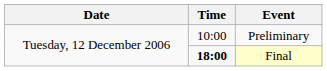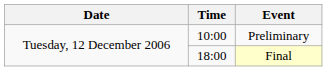(212, 55) bold -> (212, 55) normal
